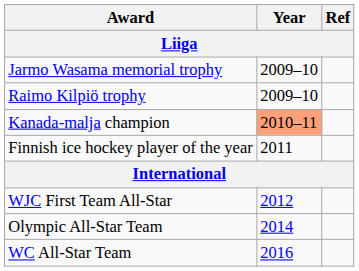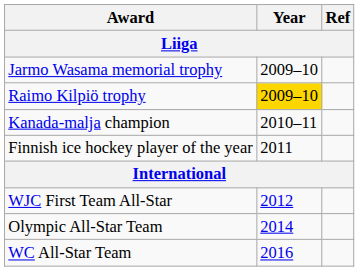(289, 95) no background -> (289, 95) gold background
(289, 122) lightsalmon background -> (289, 122) no background
